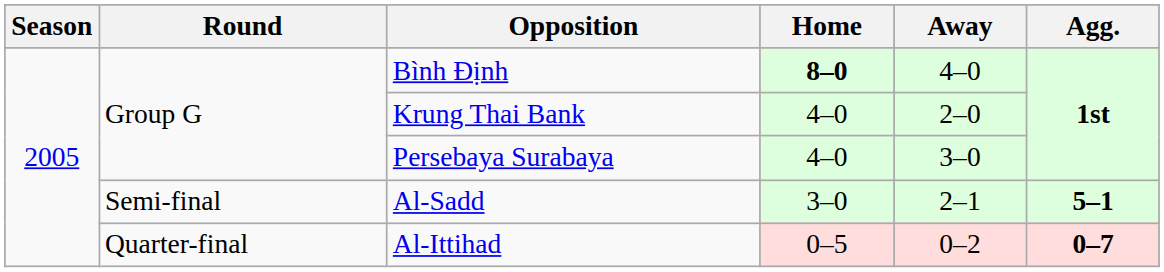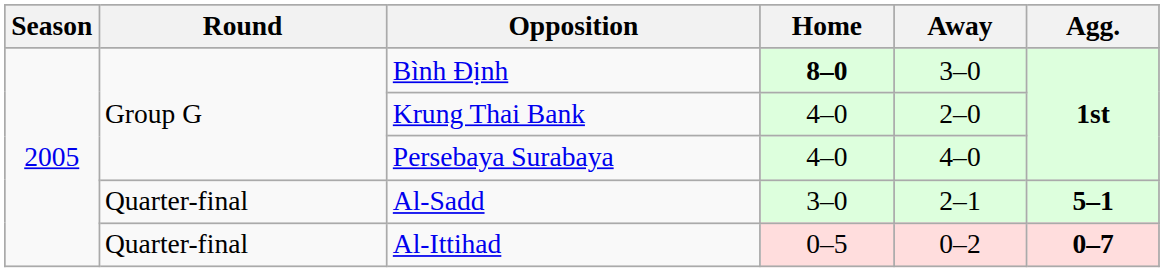(960, 69) 4–0 -> (960, 69) 3–0
(960, 157) 3–0 -> (960, 157) 4–0
(163, 200) Semi-final -> (176, 200) Quarter-final
